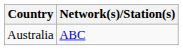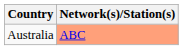(72, 34) no background -> (72, 34) lightsalmon background
